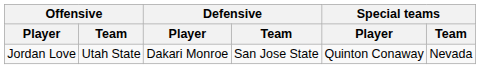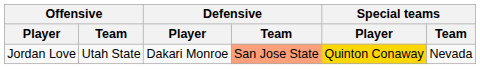(276, 53) no background -> (276, 53) lightsalmon background
(374, 53) no background -> (374, 53) gold background
